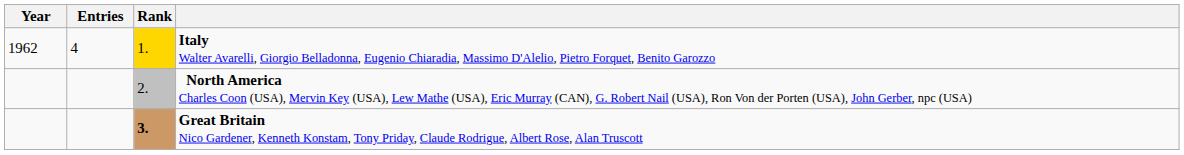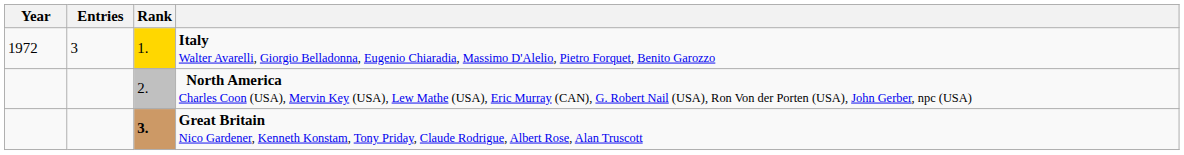(23, 48) 1962 -> (23, 48) 1972
(74, 48) 4 -> (74, 48) 3
